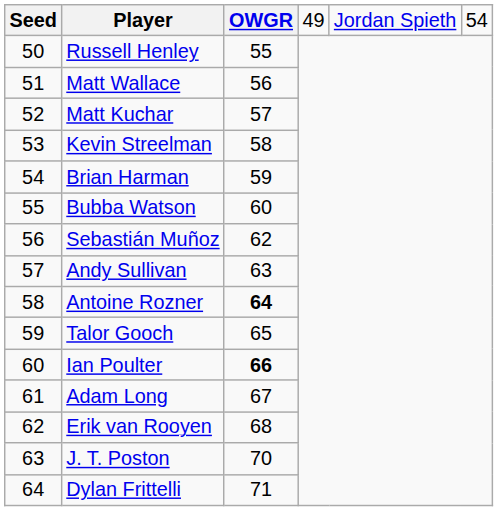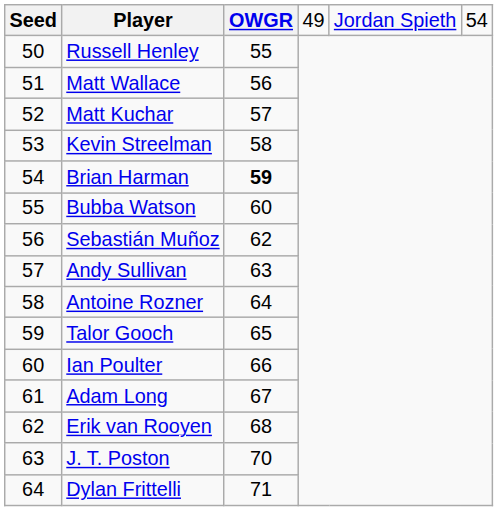(261, 176) normal -> (261, 176) bold
(261, 302) bold -> (261, 302) normal
(261, 364) bold -> (261, 364) normal
